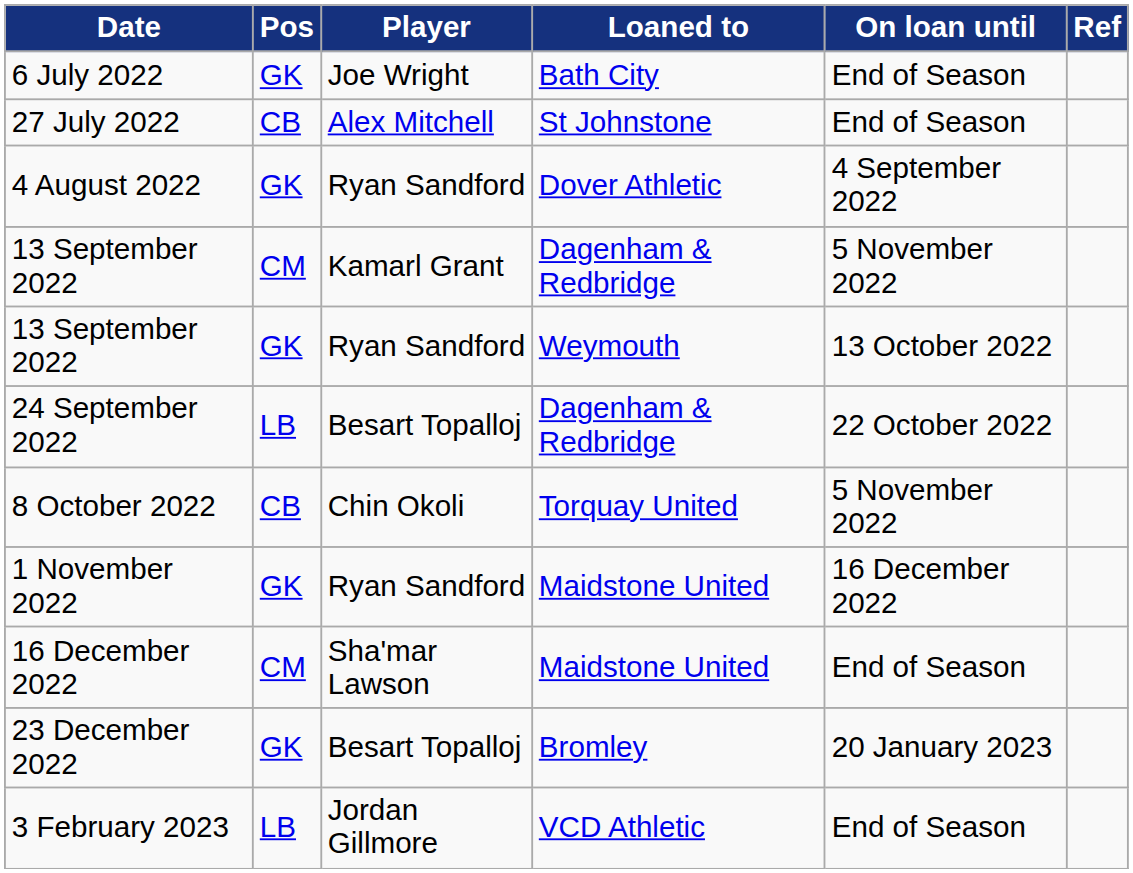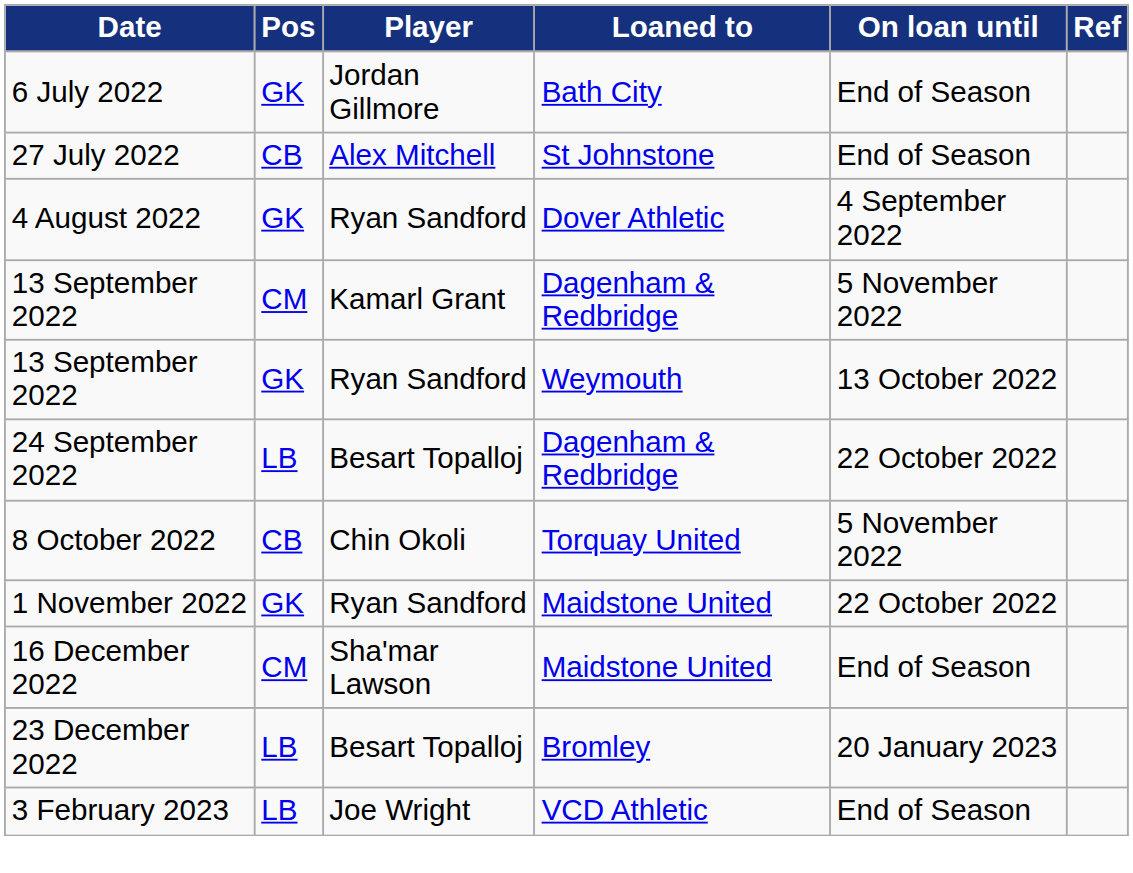(398, 74) Joe Wright -> (384, 91) Jordan Gillmore
(921, 586) 16 December 2022 -> (947, 603) 22 October 2022
(281, 747) GK -> (279, 747) LB
(383, 827) Jordan Gillmore -> (400, 810) Joe Wright
